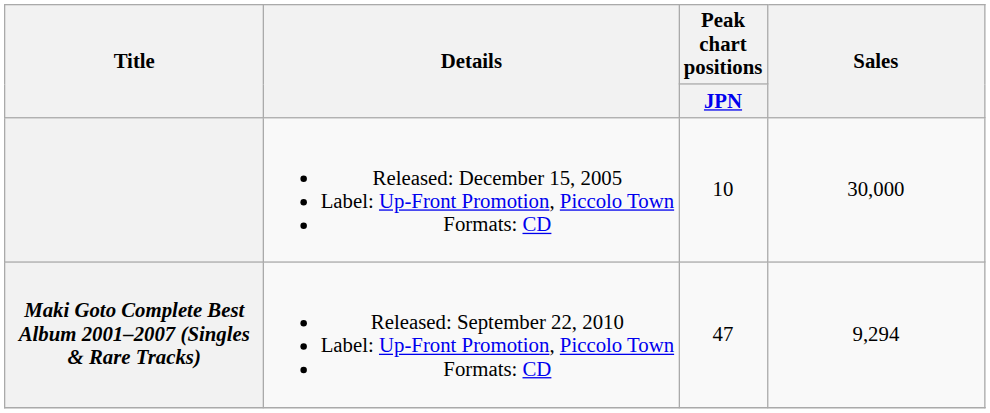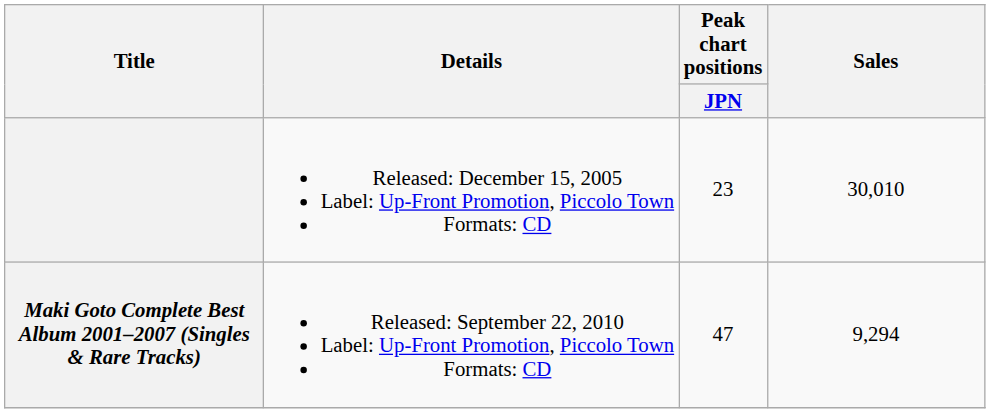(723, 189) 10 -> (723, 189) 23
(876, 189) 30,000 -> (876, 189) 30,010
